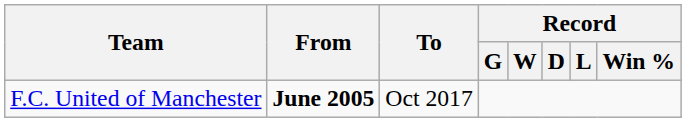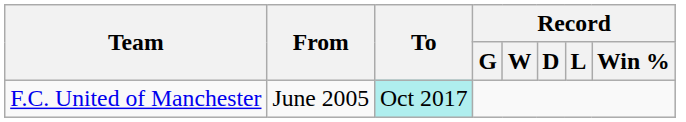(323, 98) bold -> (321, 98) normal
(429, 98) no background -> (424, 98) paleturquoise background
